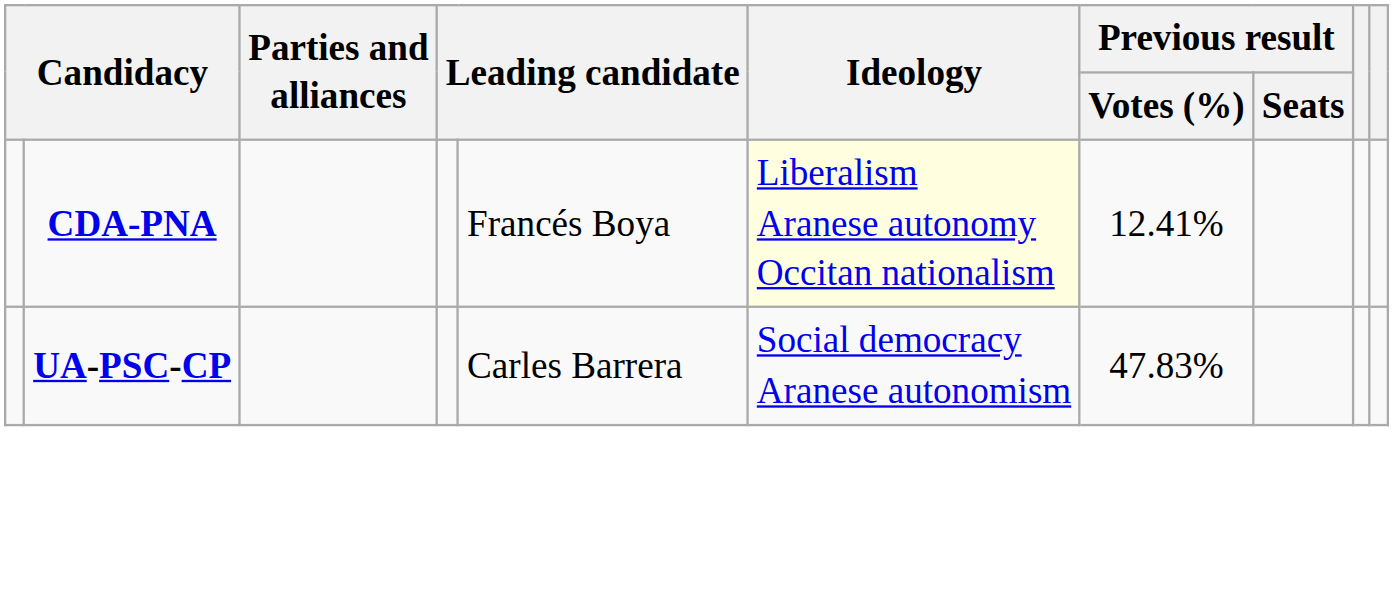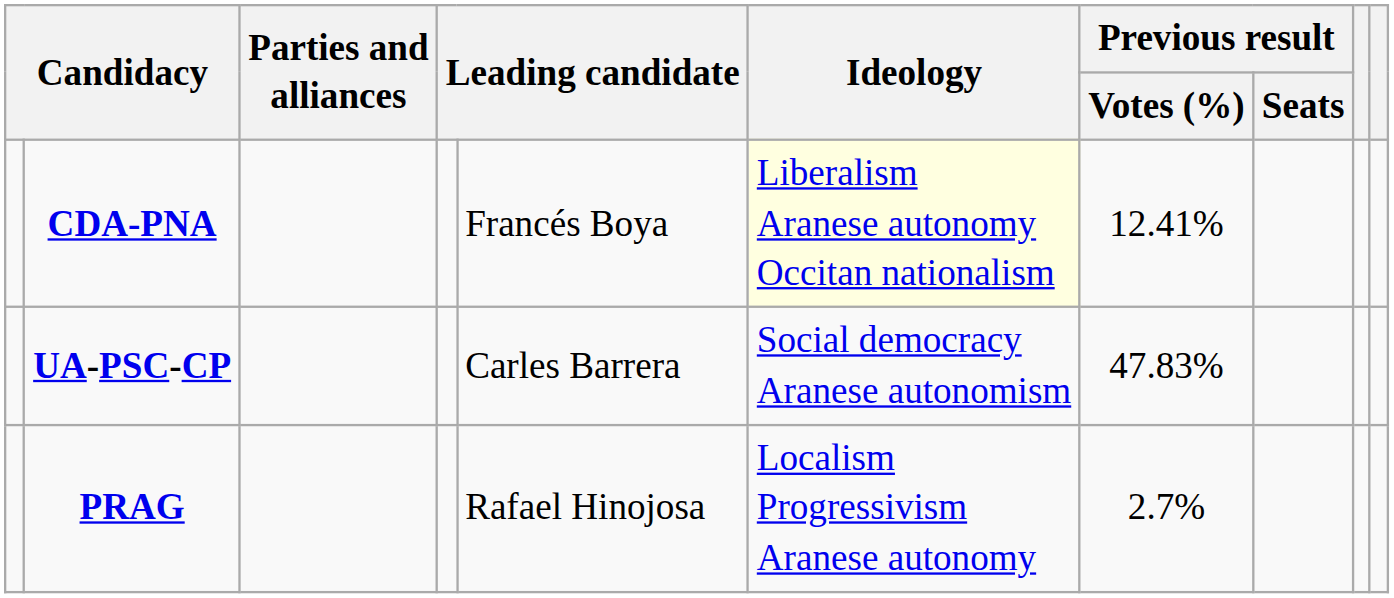+ row: (132, 507)
